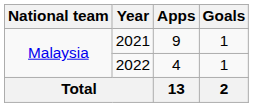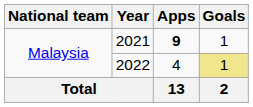(176, 41) normal -> (176, 41) bold
(224, 65) no background -> (224, 65) khaki background
